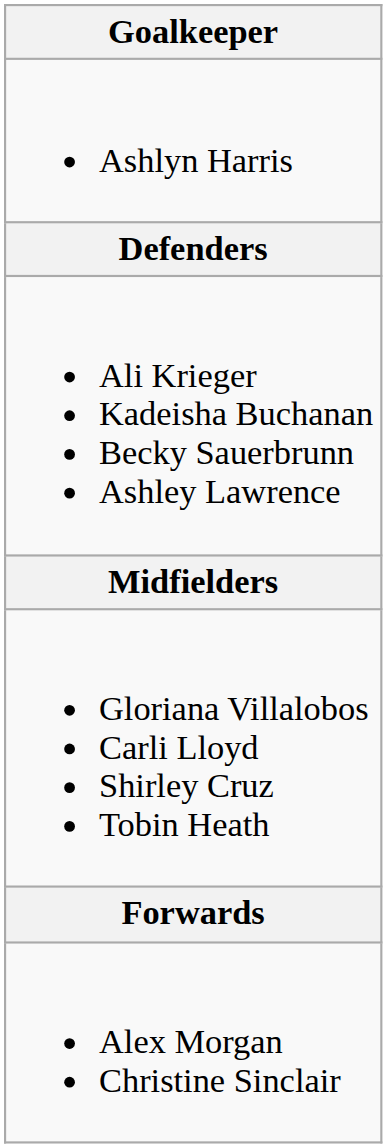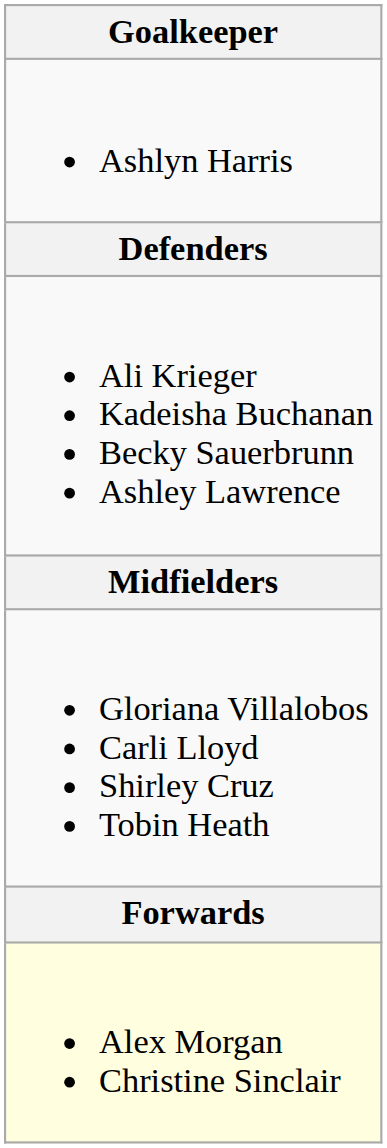(193, 1061) no background -> (193, 1061) lightyellow background
